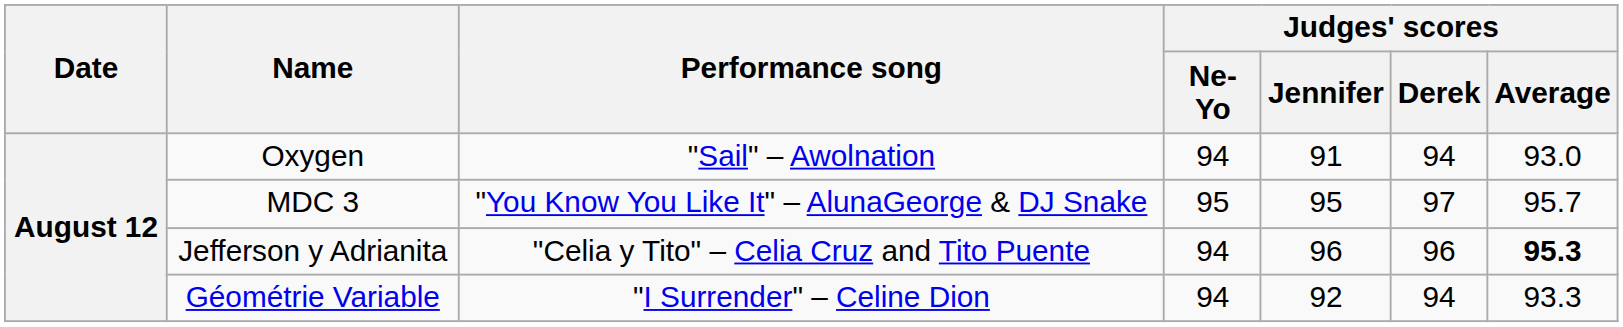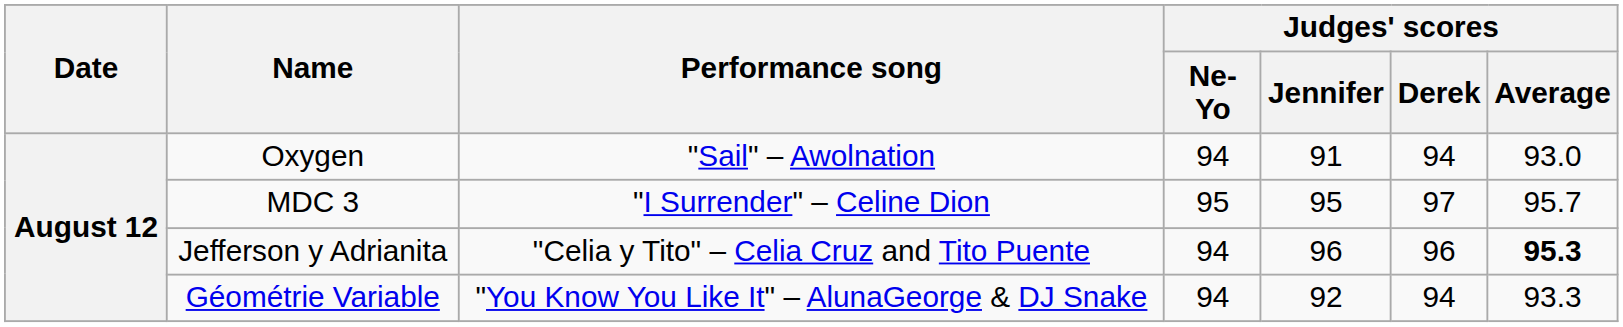(811, 203) "You Know You Like It" – AlunaGeorge & DJ Snake -> (811, 203) "I Surrender" – Celine Dion
(811, 297) "I Surrender" – Celine Dion -> (811, 297) "You Know You Like It" – AlunaGeorge & DJ Snake
